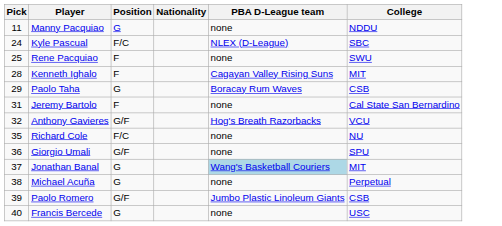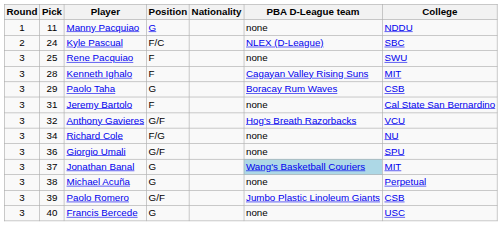+ column: (22, 12)
(17, 136) 35 -> (52, 136) 34
(121, 136) F/C -> (157, 136) F/G
